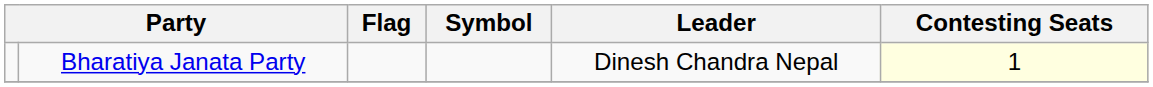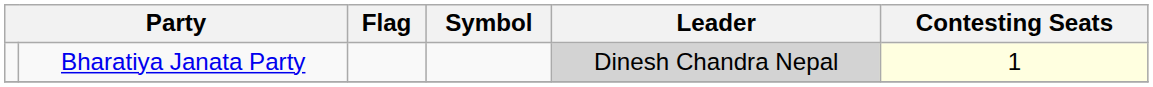(716, 61) no background -> (716, 61) lightgrey background
